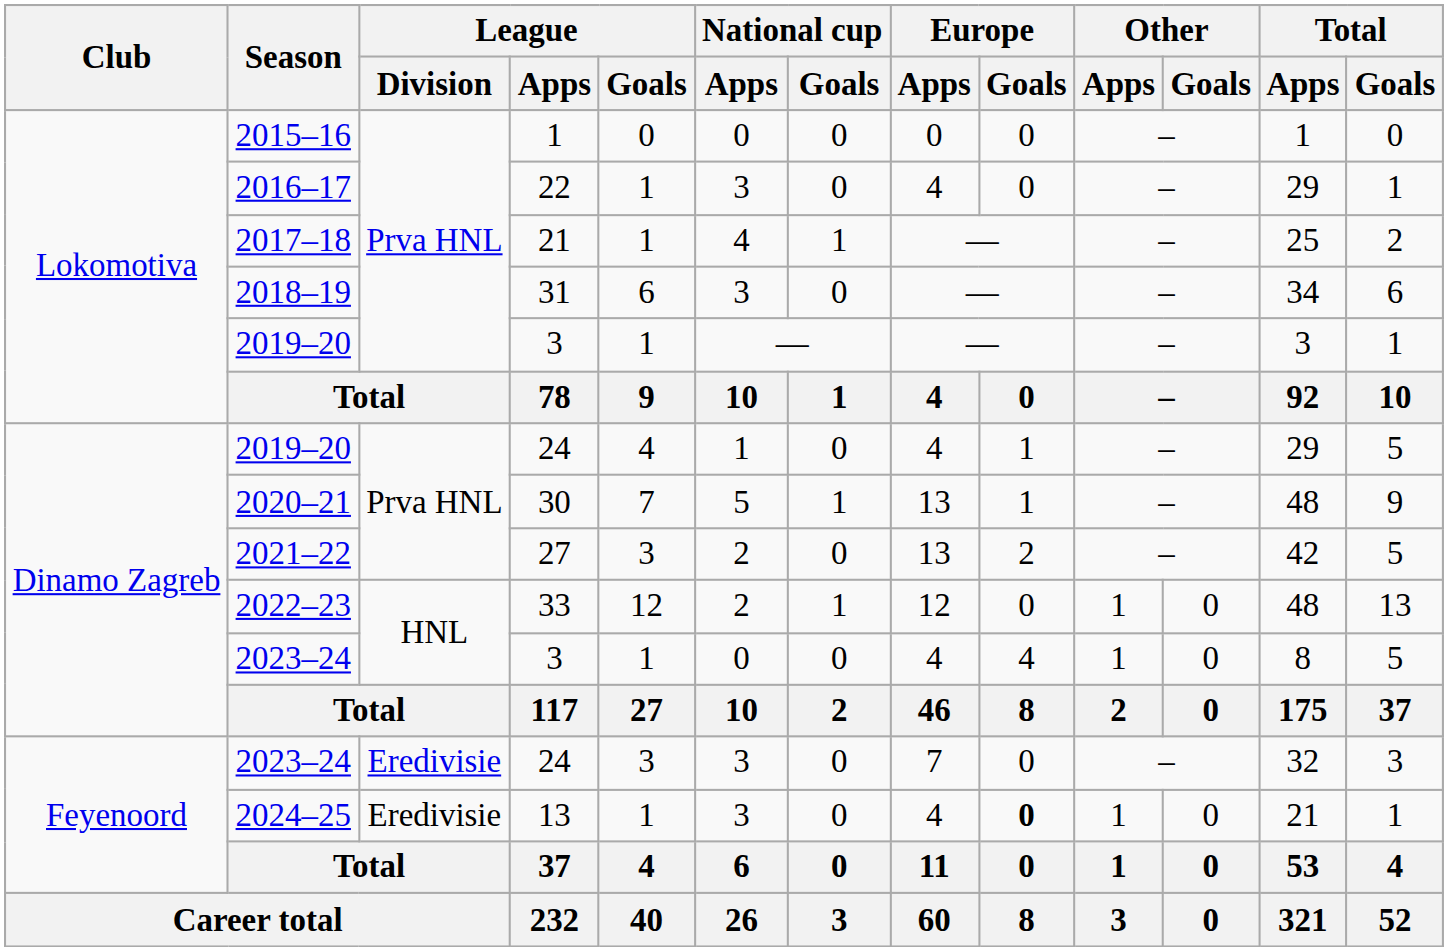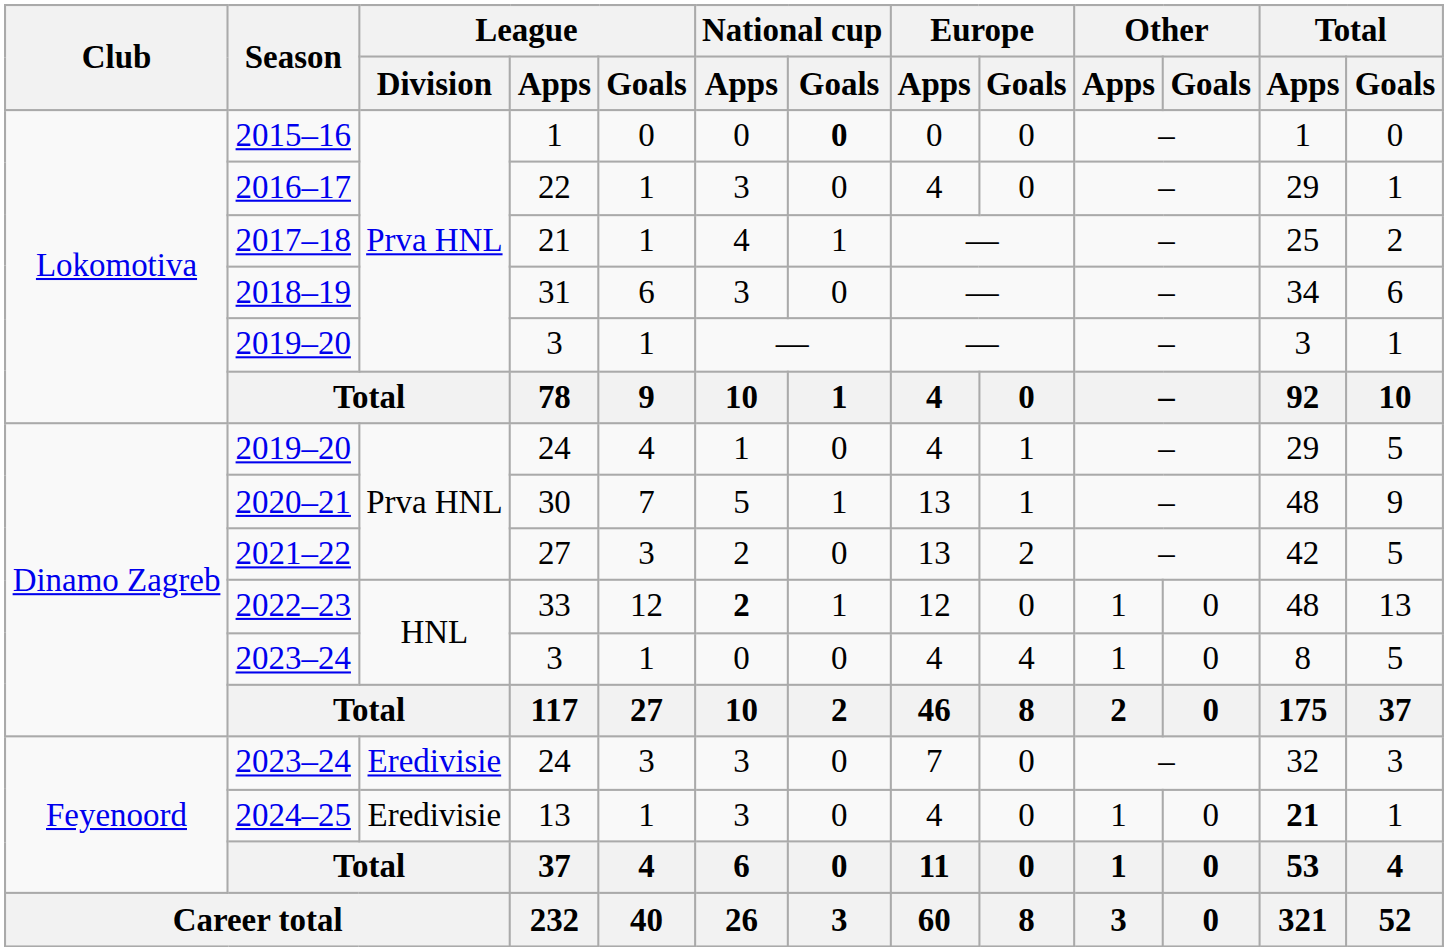(839, 135) normal -> (839, 135) bold
(741, 605) normal -> (741, 605) bold
(1026, 814) bold -> (1026, 814) normal
(1303, 814) normal -> (1303, 814) bold
